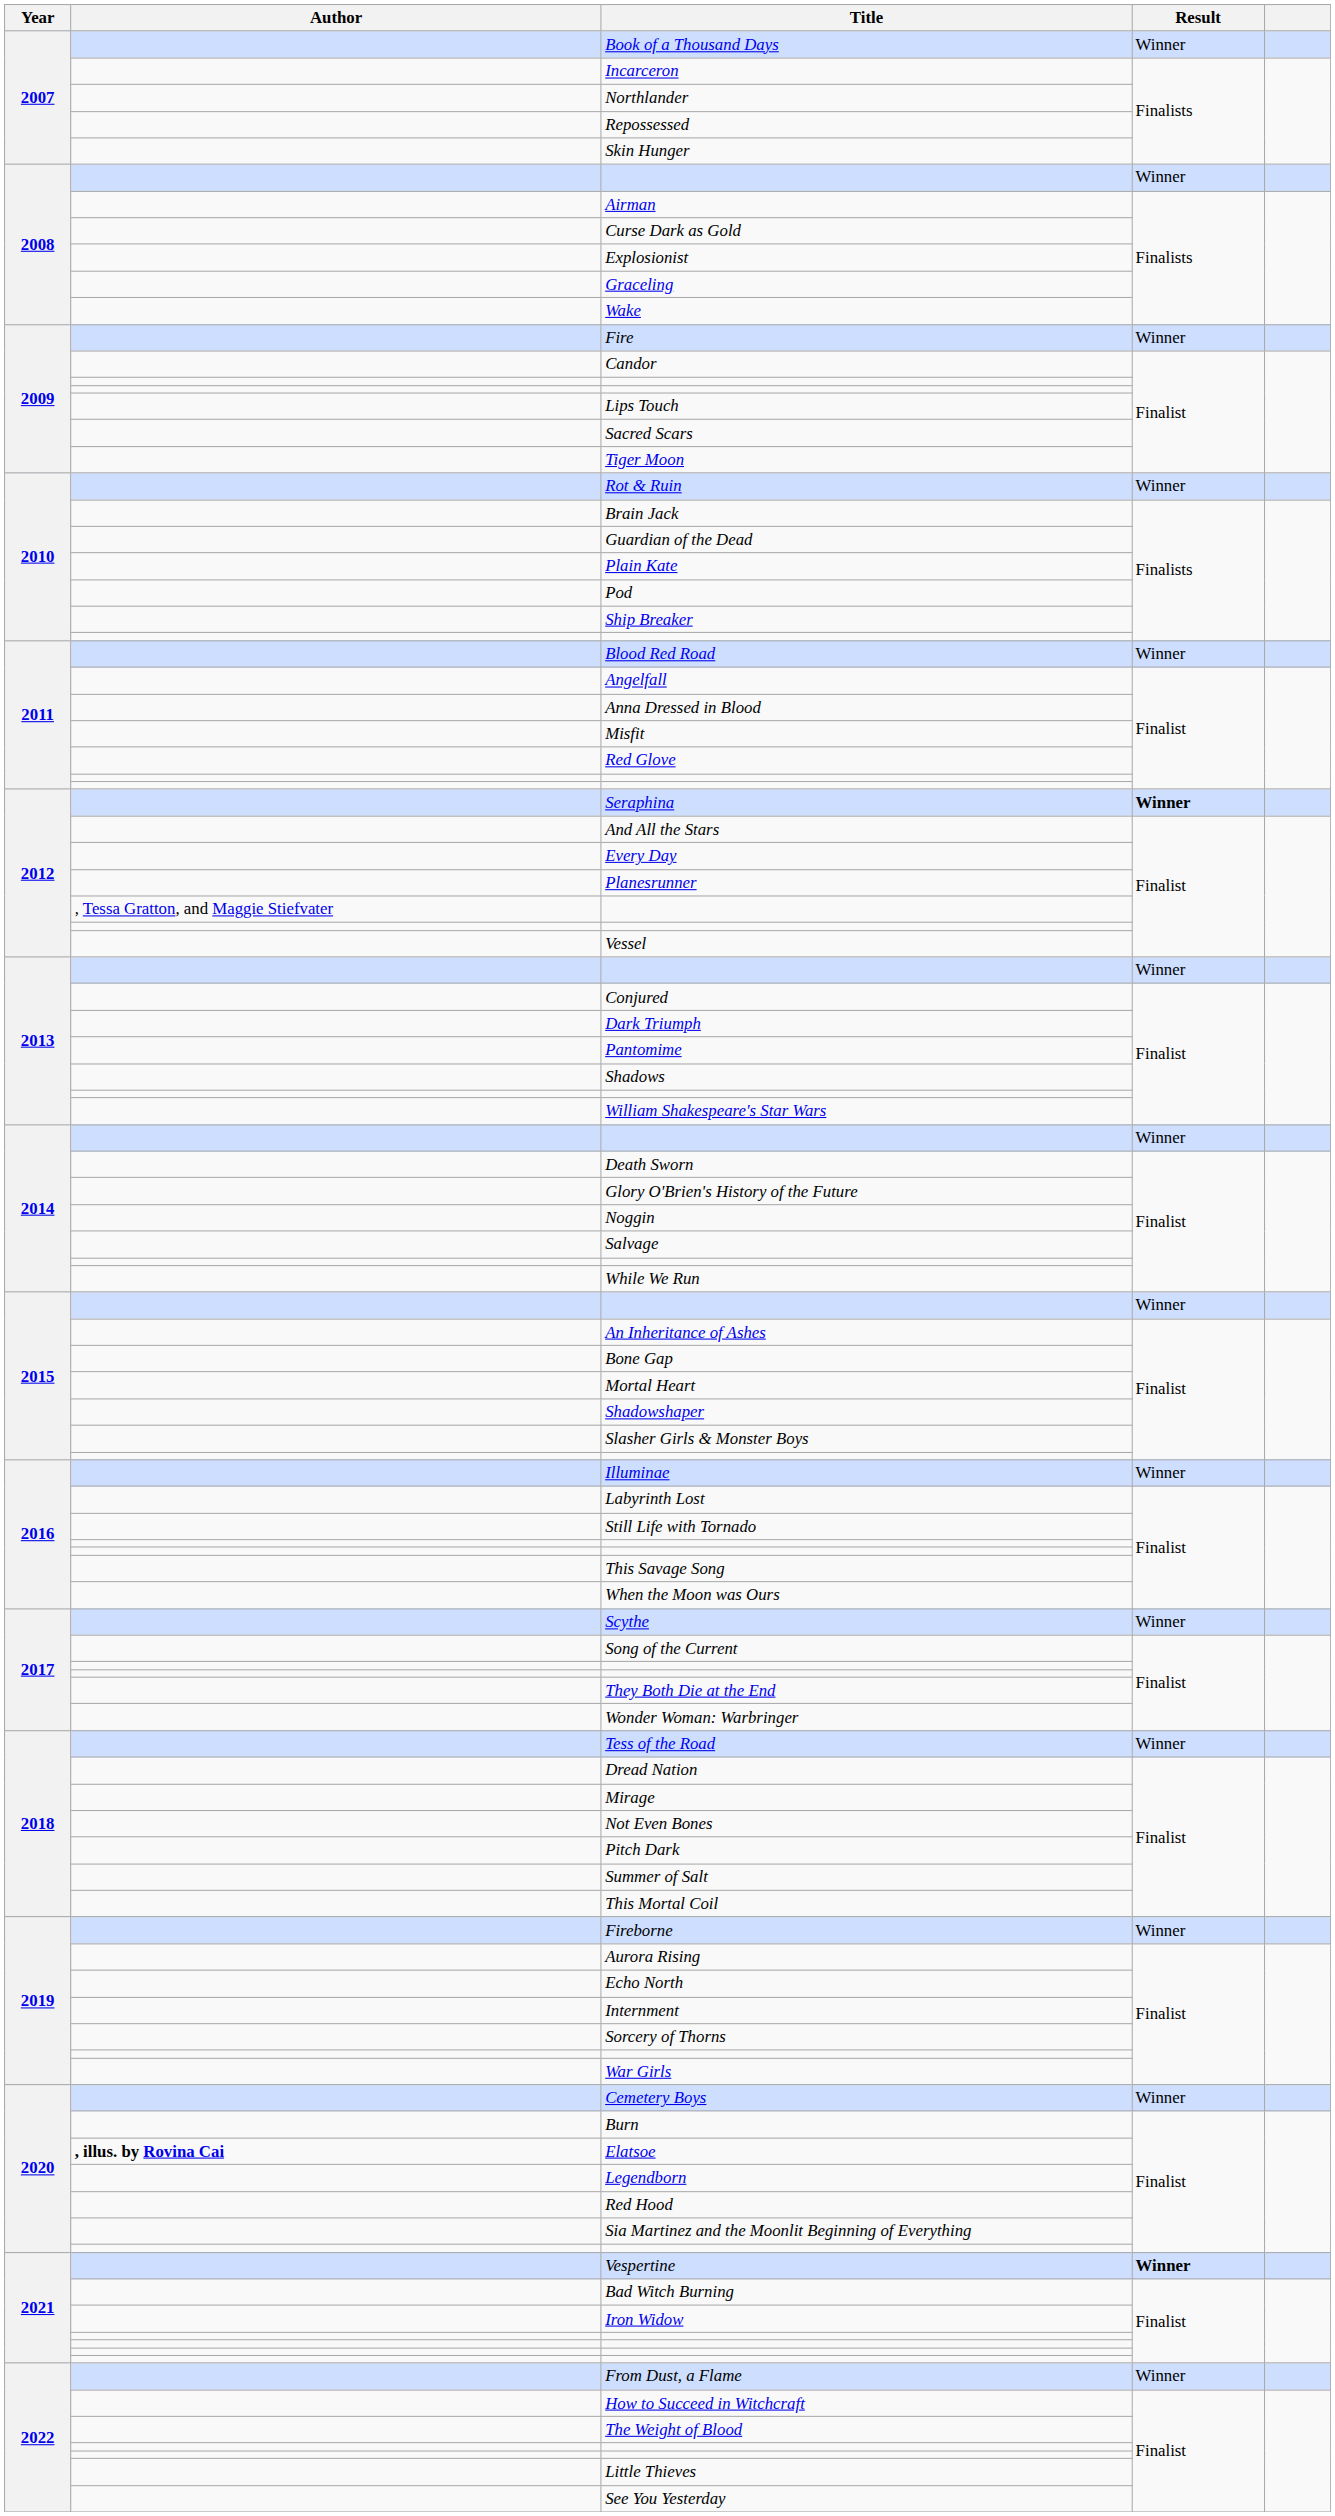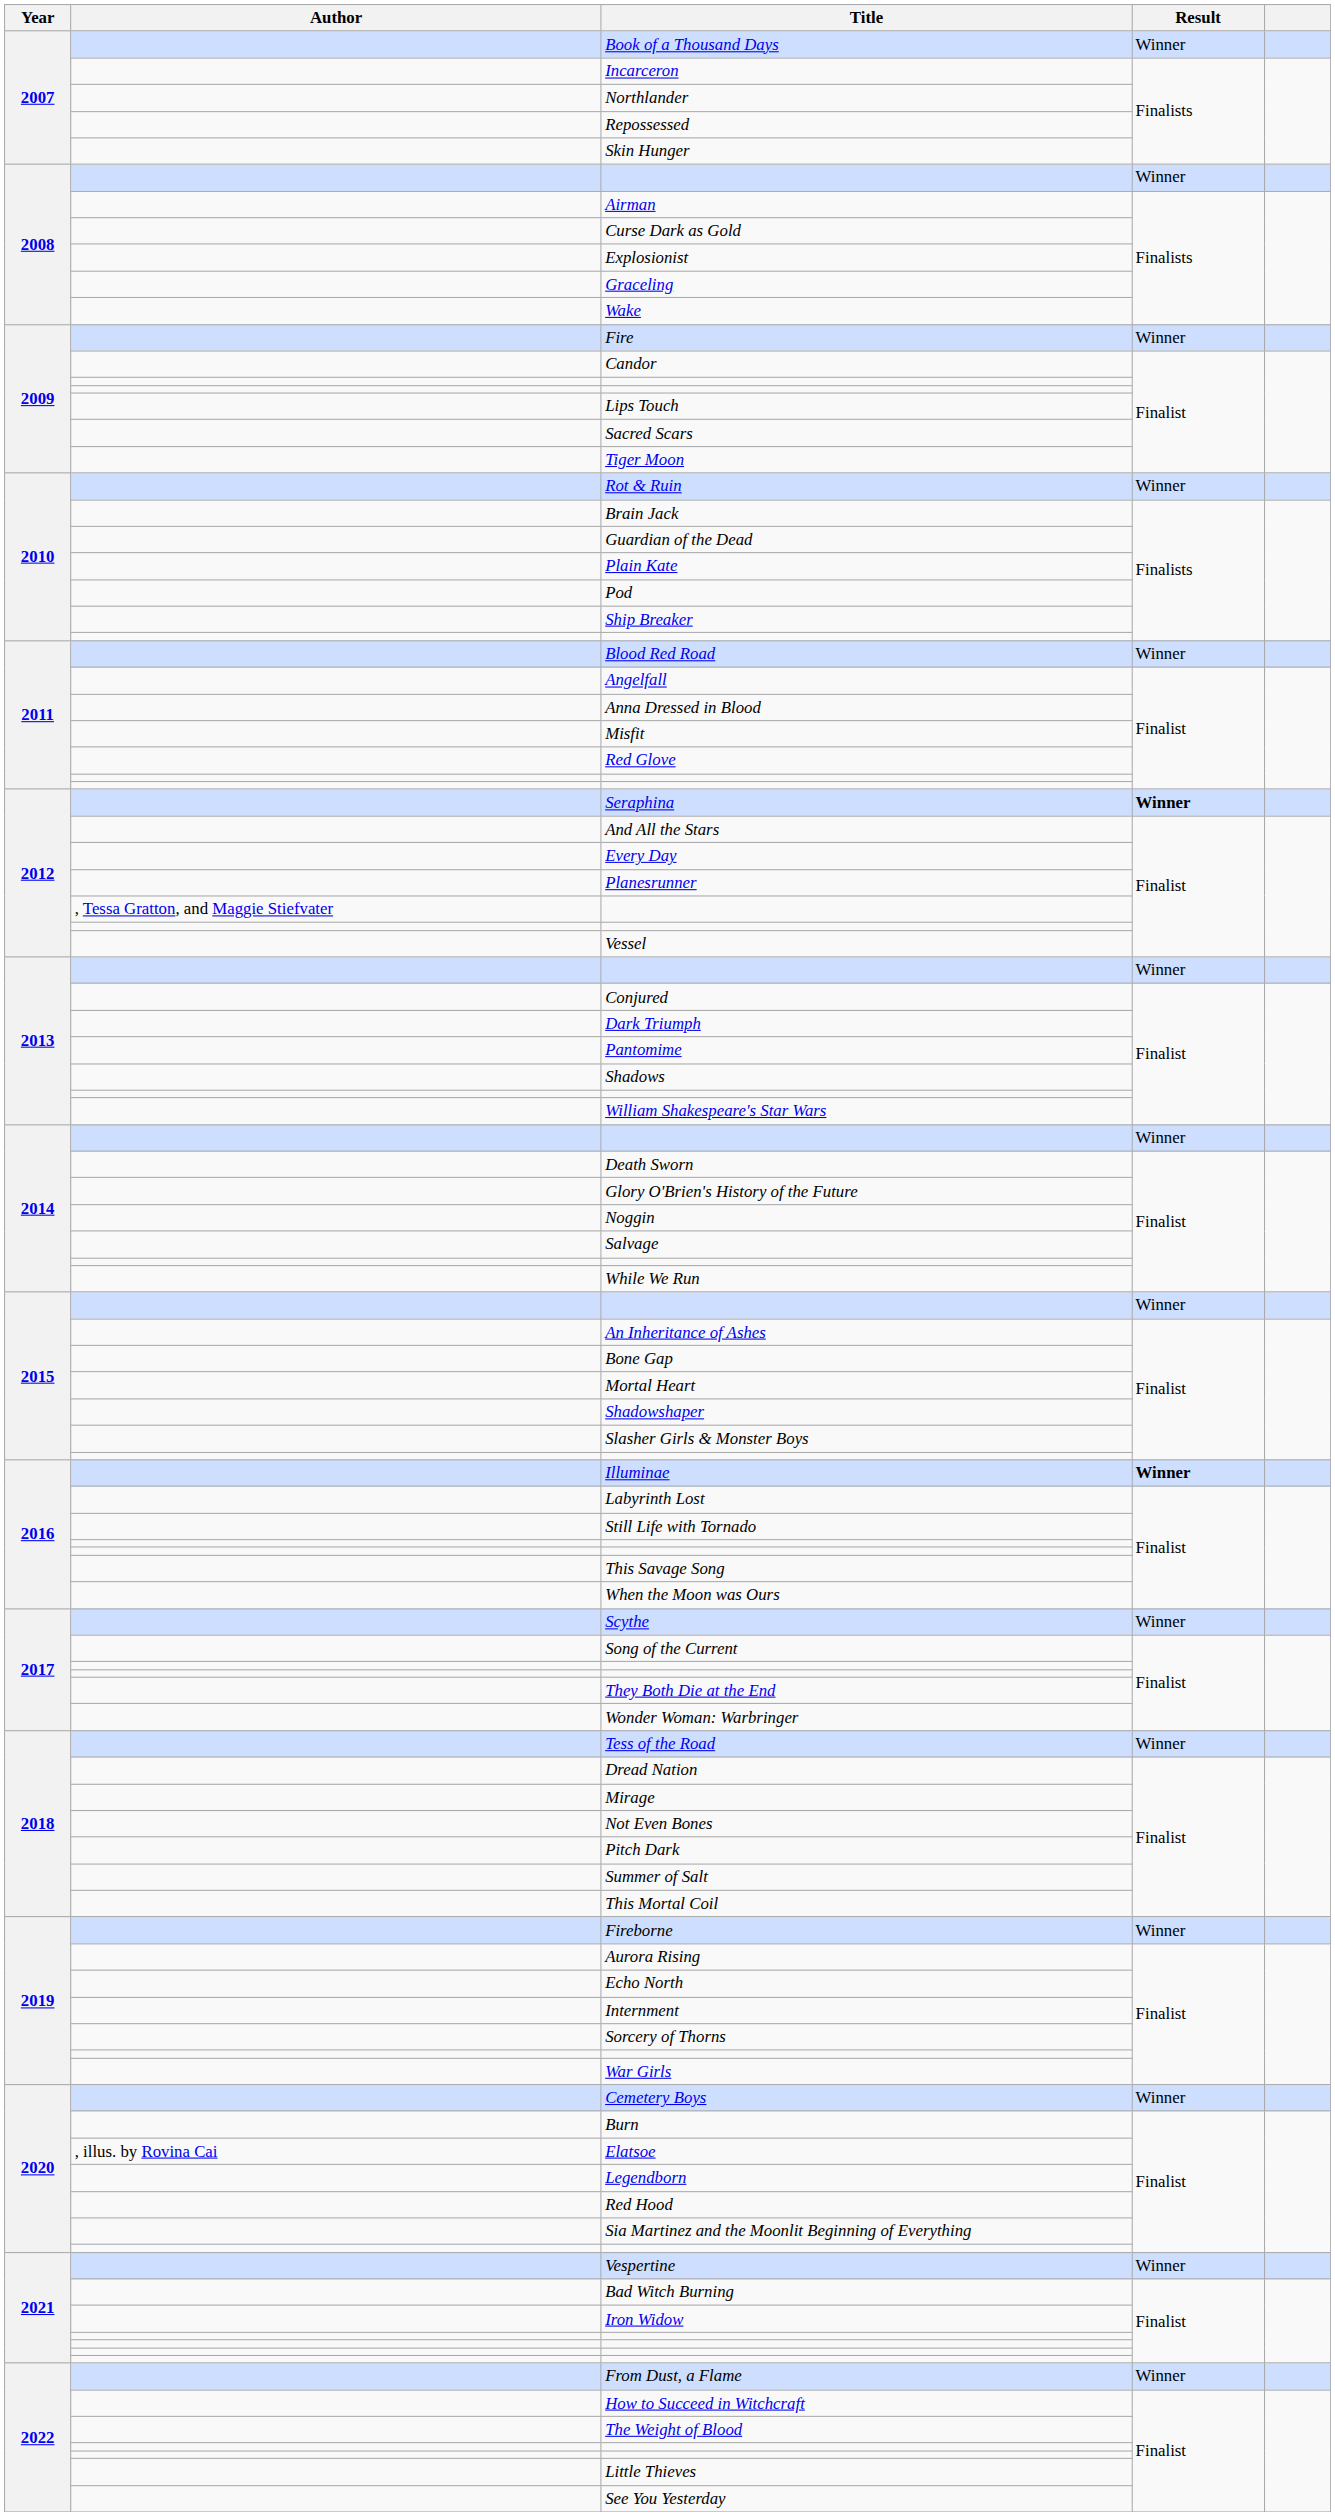(1160, 1472) normal -> (1163, 1472) bold
(149, 2151) bold -> (146, 2151) normal
(1163, 2265) bold -> (1160, 2265) normal
